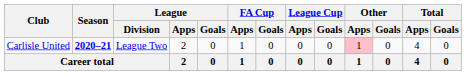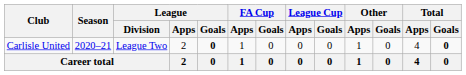(93, 45) bold -> (93, 45) normal
(213, 45) normal -> (213, 45) bold
(359, 45) pink background -> (359, 45) no background
(446, 45) normal -> (446, 45) bold
